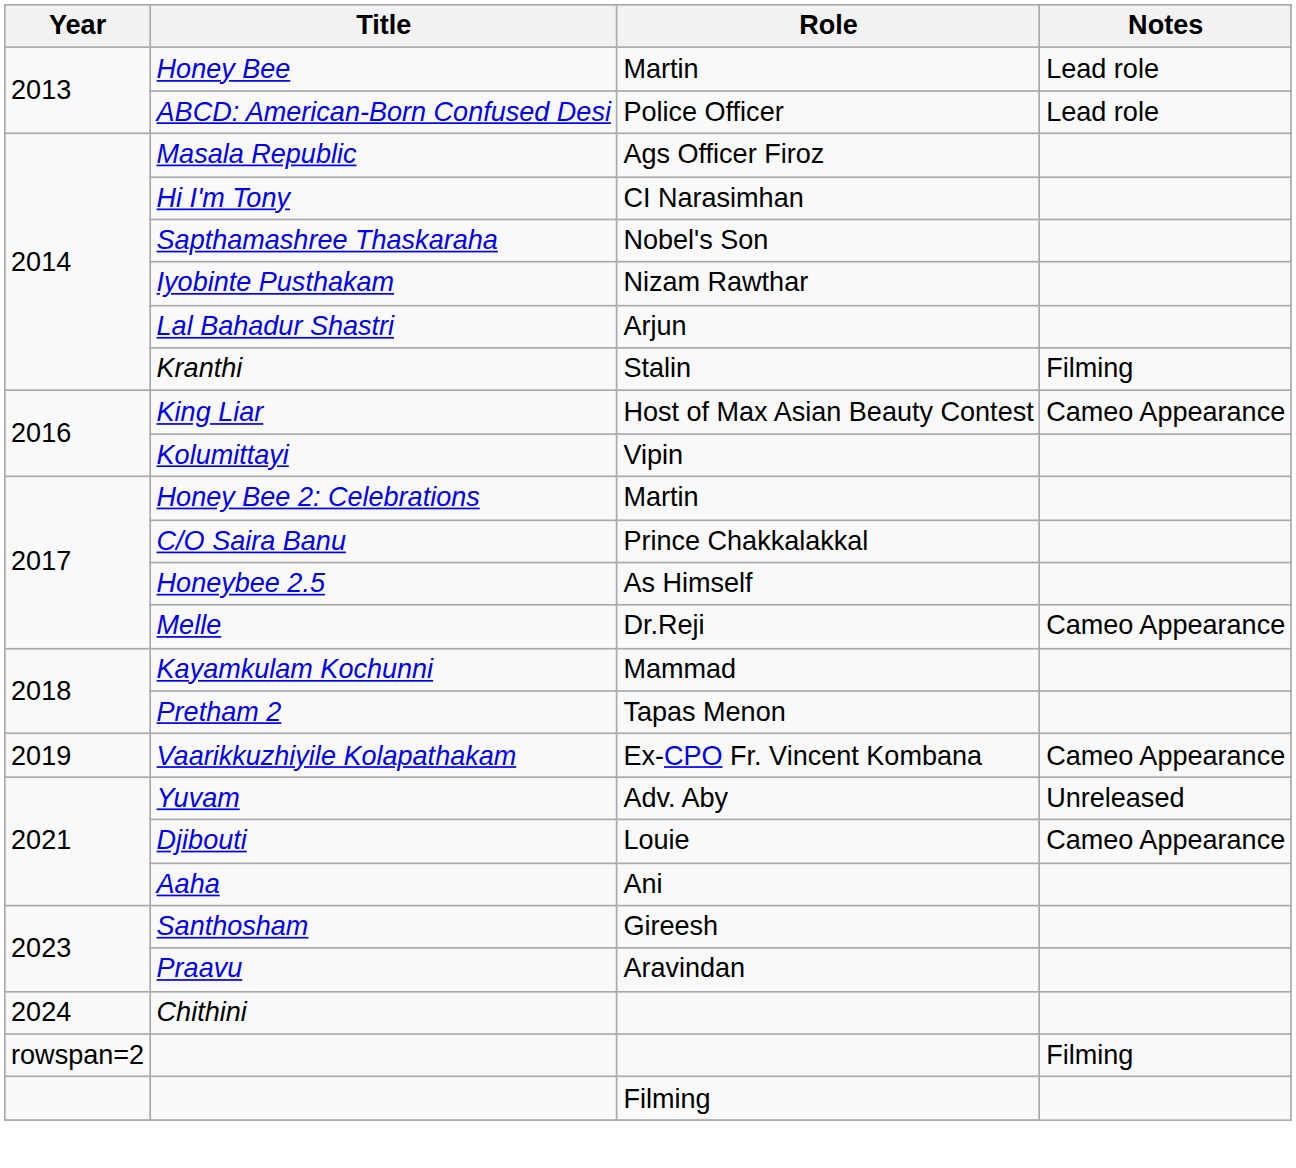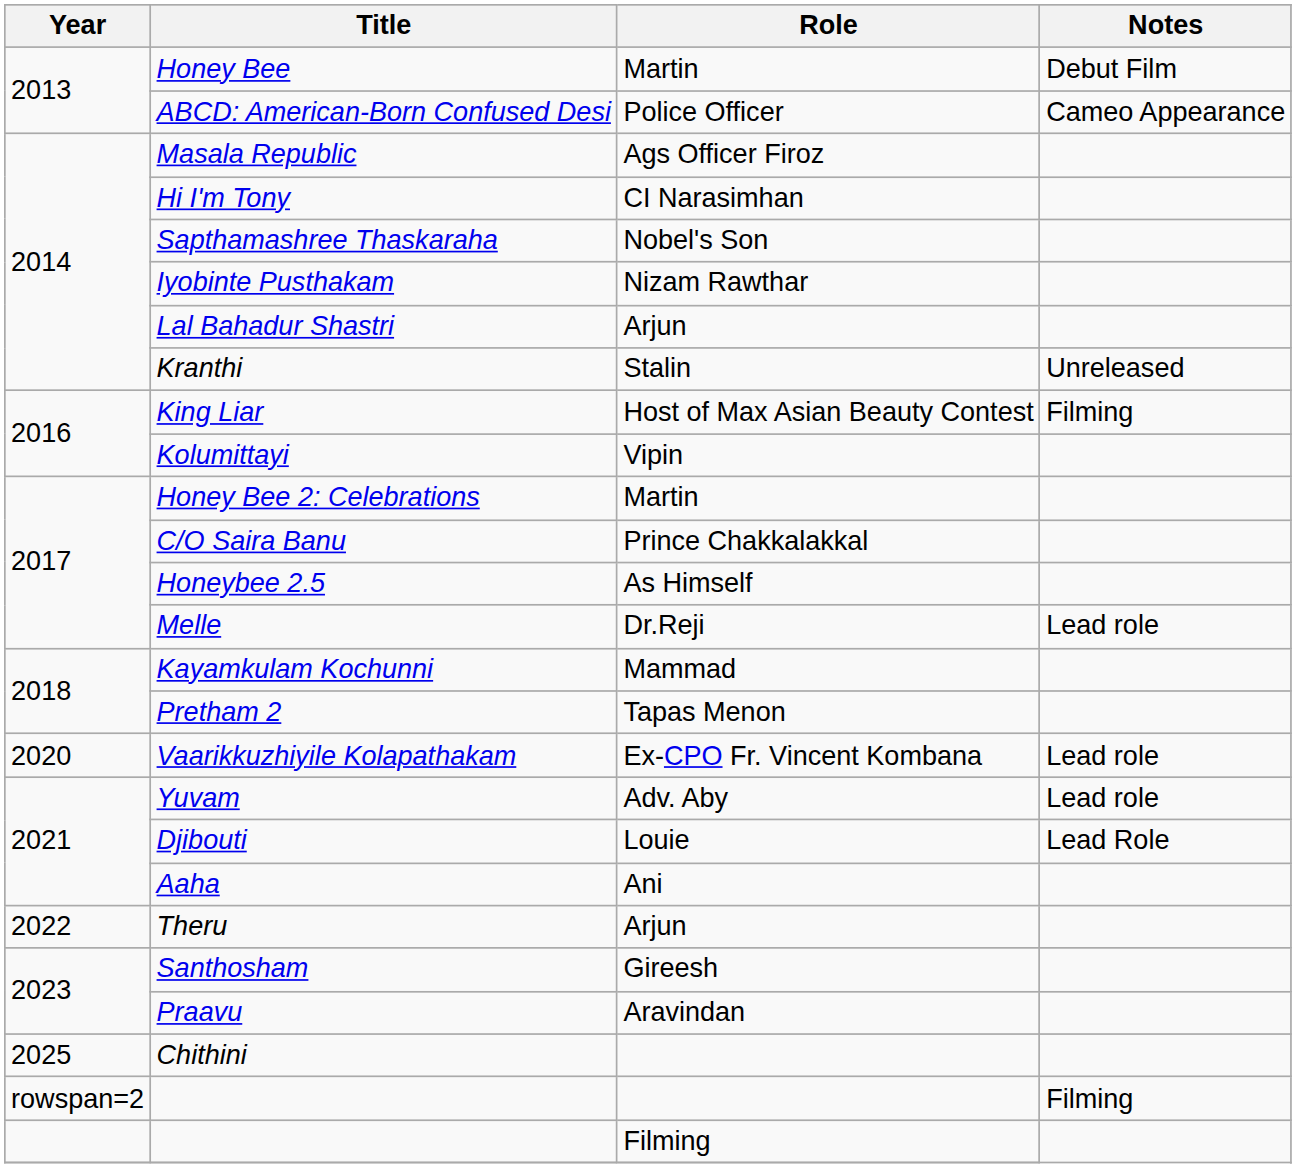(1103, 68) Lead role -> (1112, 68) Debut Film
(1103, 111) Lead role -> (1166, 111) Cameo Appearance
(1090, 369) Filming -> (1115, 369) Unreleased
(1166, 411) Cameo Appearance -> (1090, 411) Filming
(1166, 626) Cameo Appearance -> (1103, 626) Lead role
(41, 754) 2019 -> (41, 754) 2020
(1166, 754) Cameo Appearance -> (1103, 754) Lead role
(1115, 797) Unreleased -> (1103, 797) Lead role
(1166, 840) Cameo Appearance -> (1108, 840) Lead Role
+ row: (192, 926)
(41, 1012) 2024 -> (41, 1055) 2025
